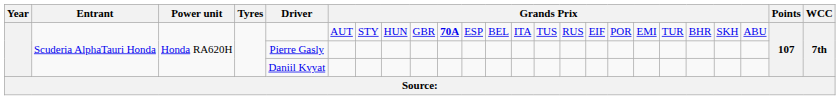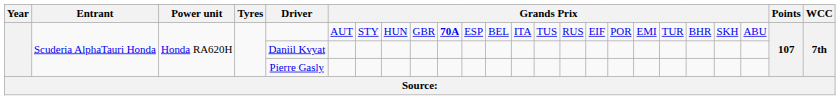(297, 50) Pierre Gasly -> (297, 50) Daniil Kvyat
(297, 68) Daniil Kvyat -> (297, 68) Pierre Gasly
